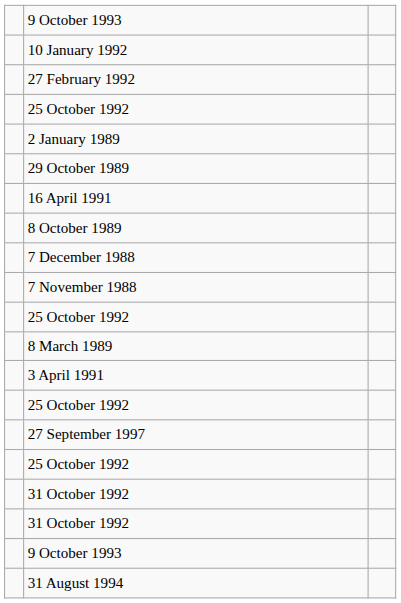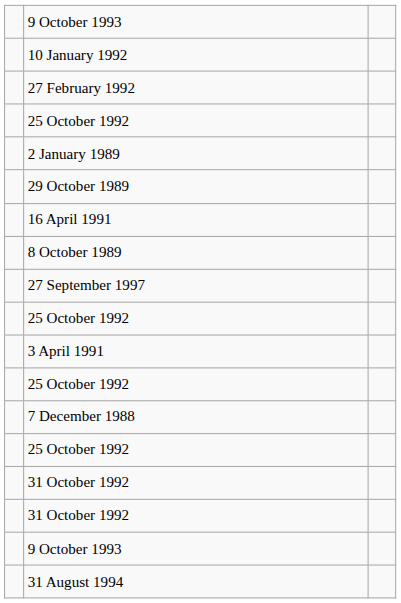rows swapped: (14, 435) <-> (14, 257)
- row: (14, 287)
- row: (14, 346)
